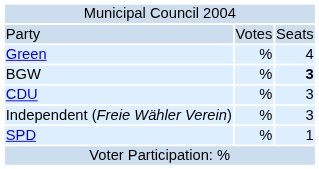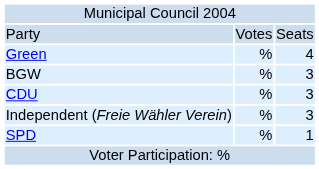(310, 74) bold -> (310, 74) normal
